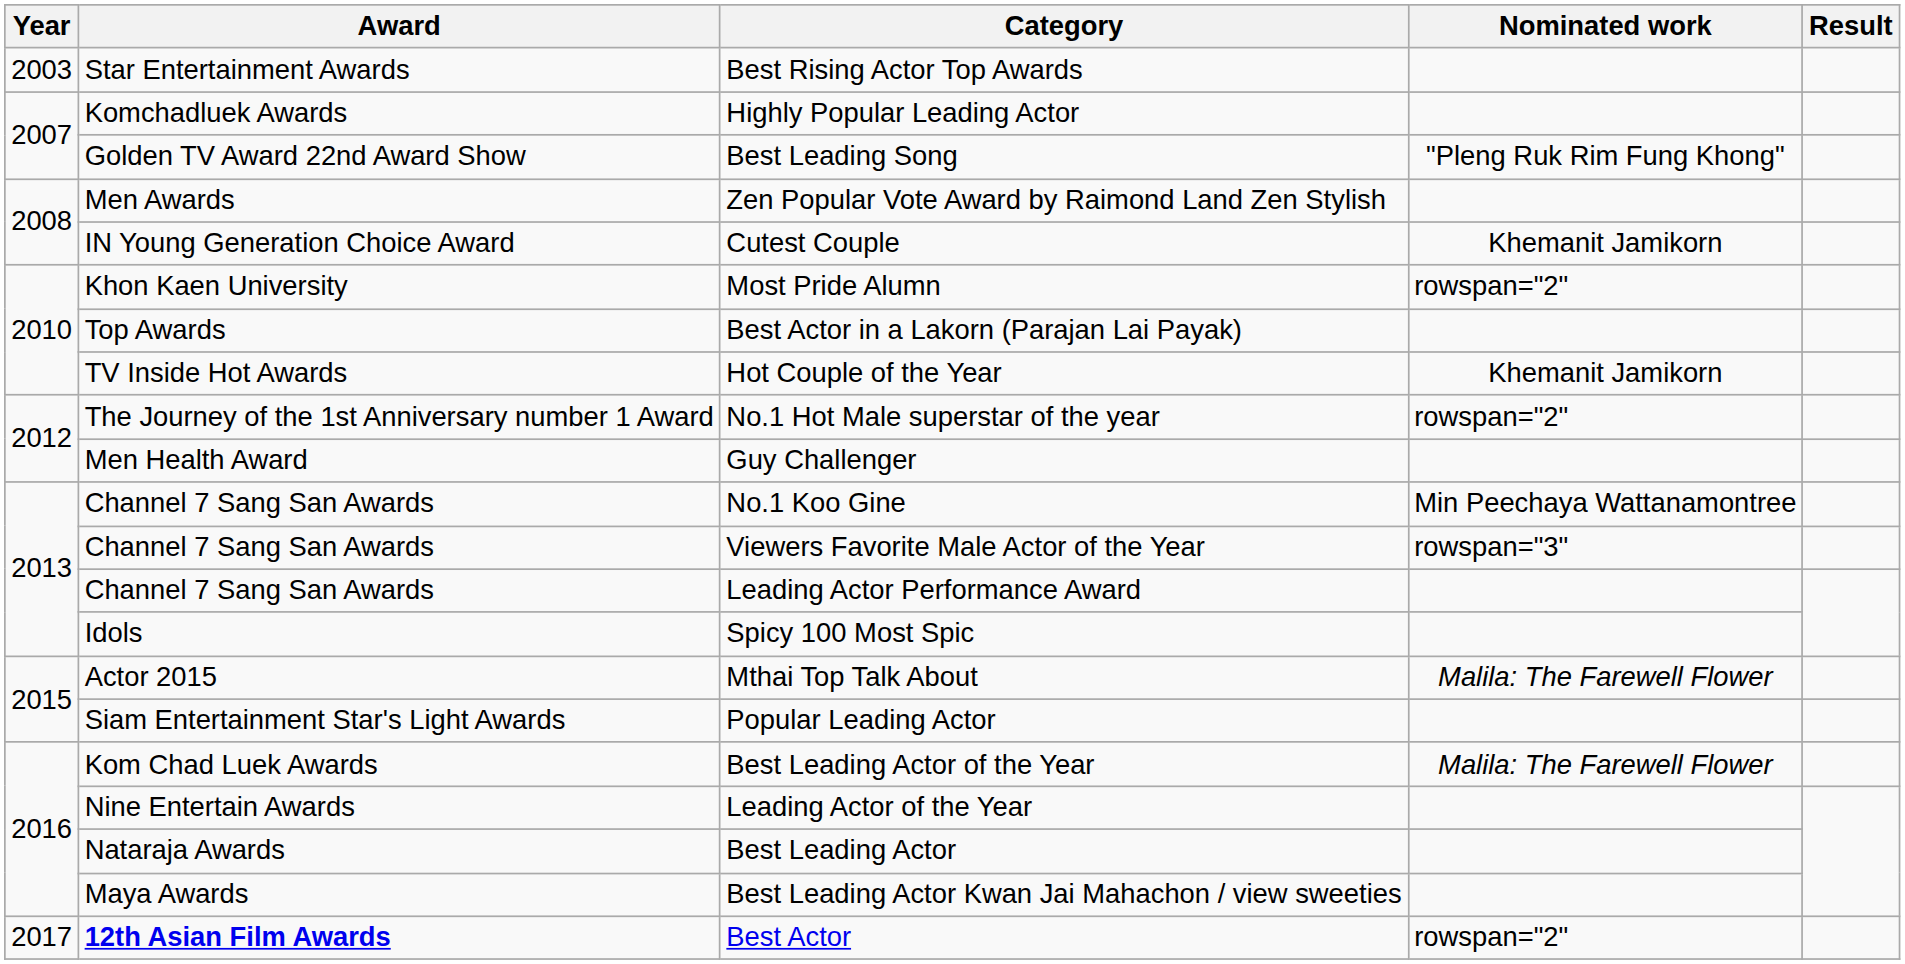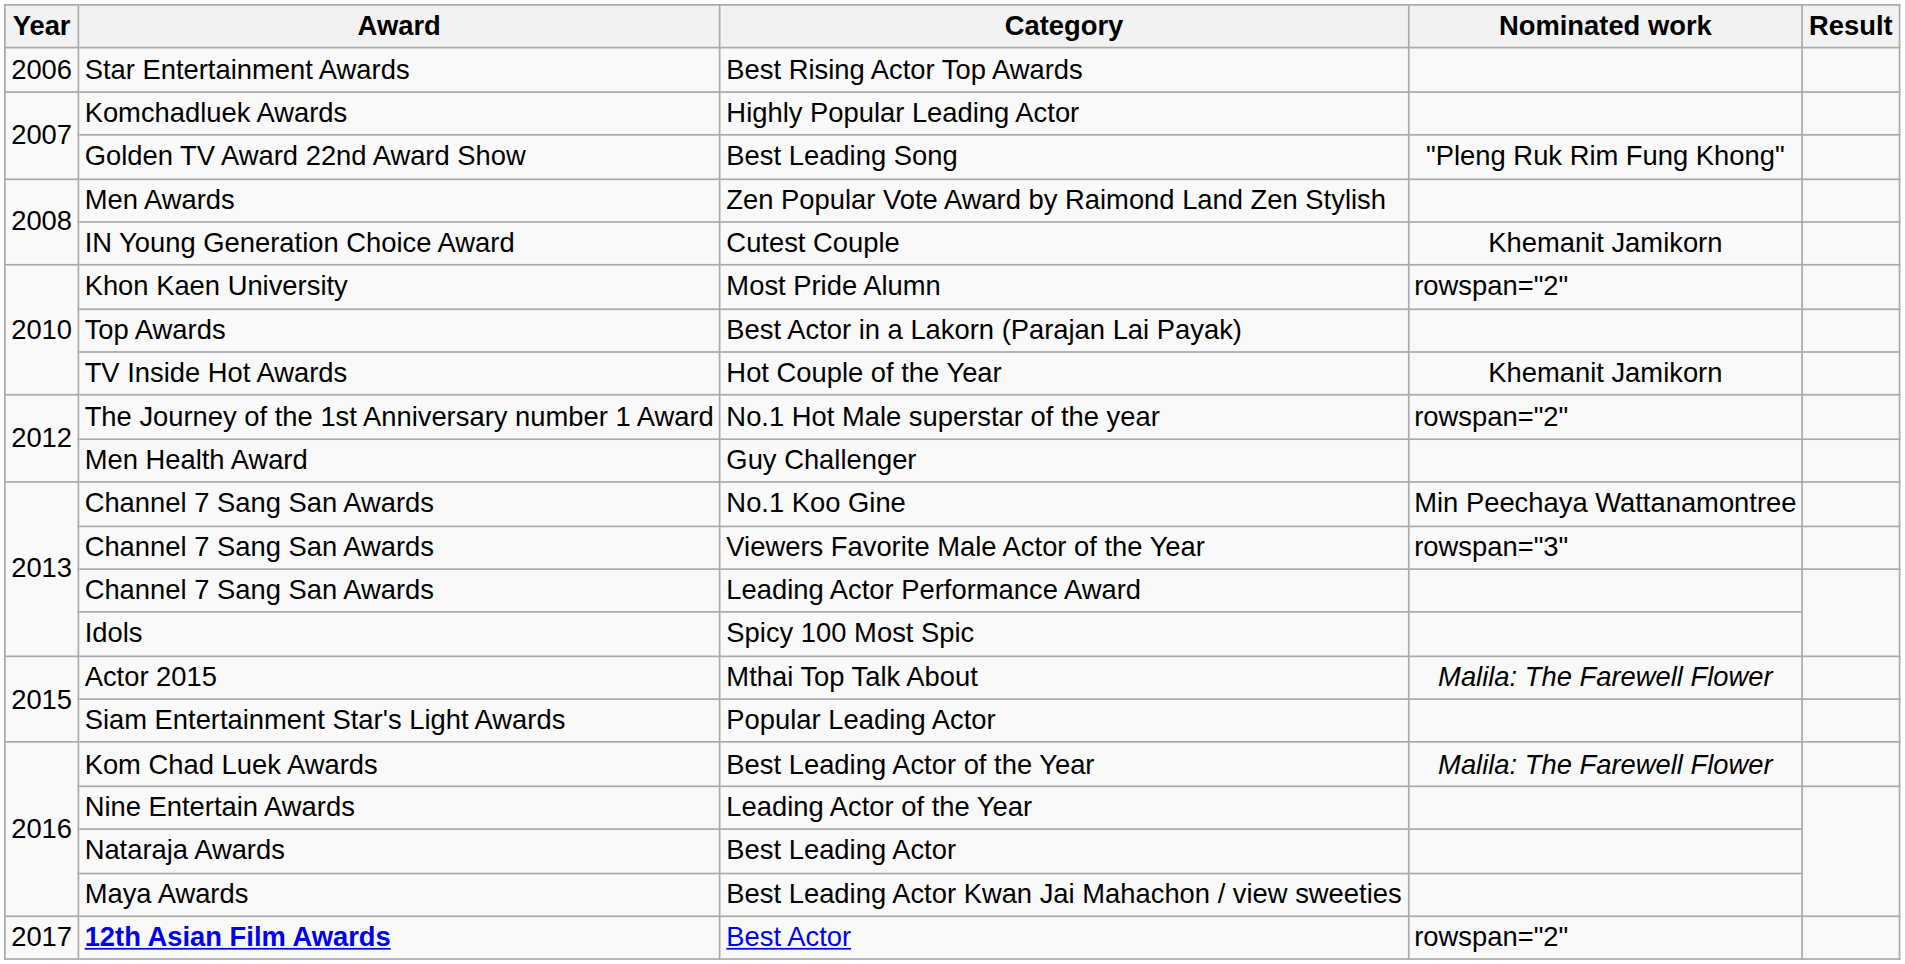(42, 69) 2003 -> (42, 69) 2006
